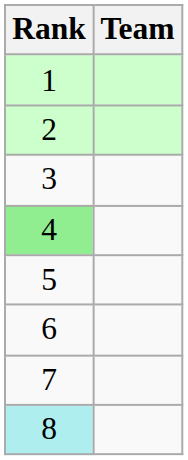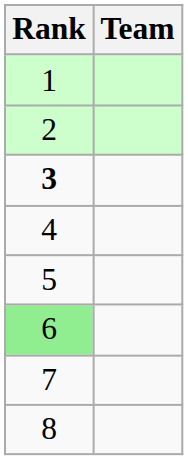(49, 179) normal -> (49, 179) bold
(49, 229) lightgreen background -> (49, 229) no background
(49, 329) no background -> (49, 329) lightgreen background
(49, 429) paleturquoise background -> (49, 429) no background
